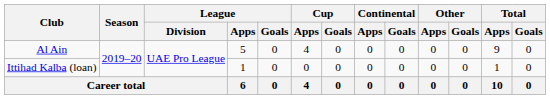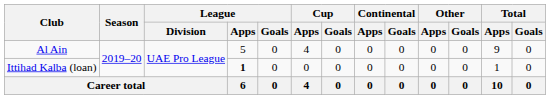(243, 67) normal -> (243, 67) bold
